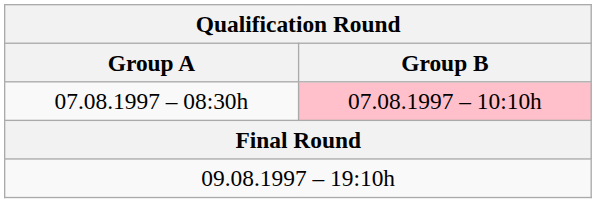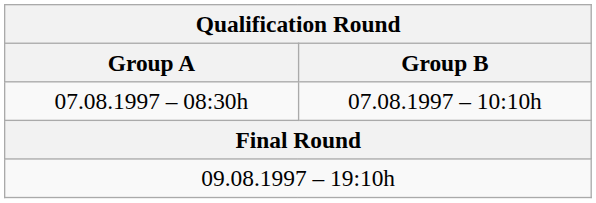(445, 100) pink background -> (445, 100) no background
